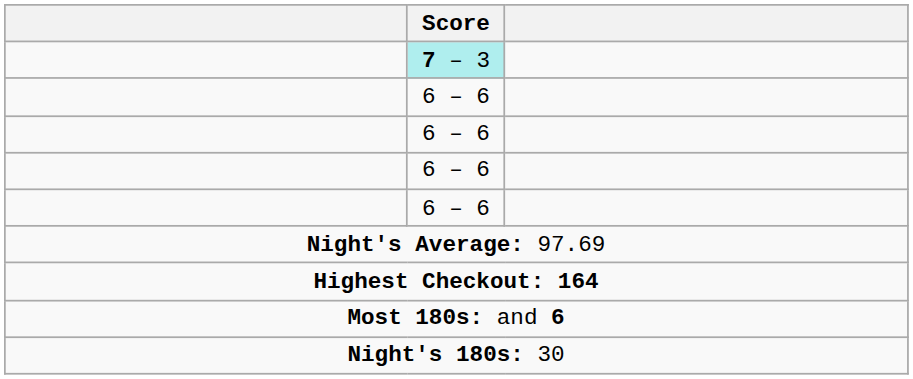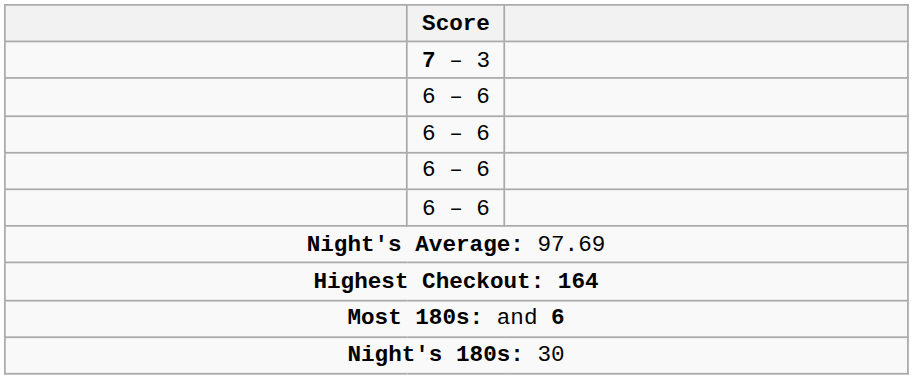(456, 60) paleturquoise background -> (456, 60) no background
